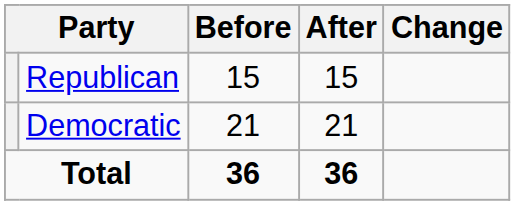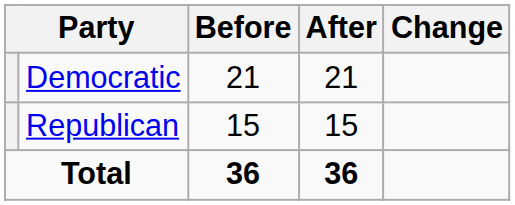rows swapped: (103, 125) <-> (103, 77)
